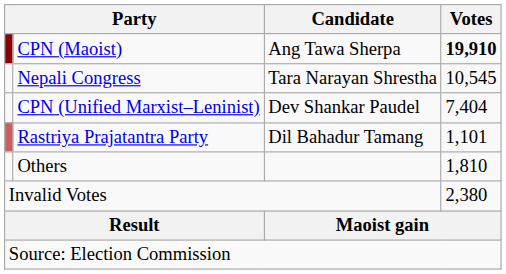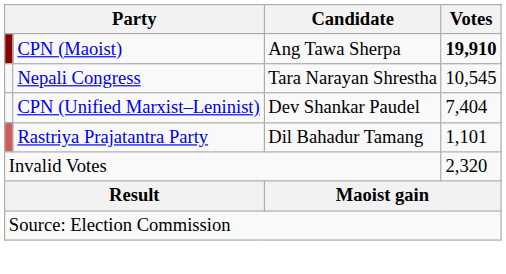- row: (42, 166)
(466, 195) 2,380 -> (466, 166) 2,320
